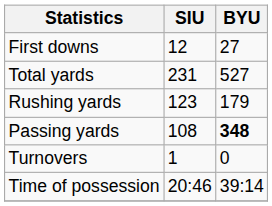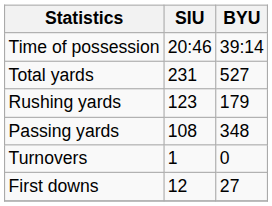rows swapped: (54, 46) <-> (84, 186)
(235, 130) bold -> (235, 130) normal
